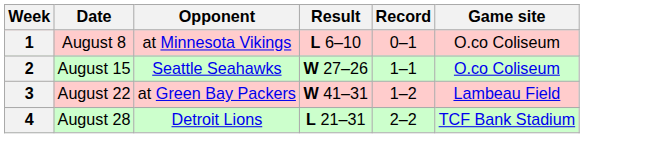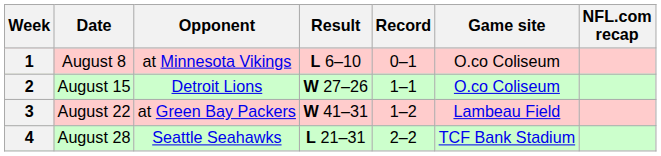+ column: (617, 26)
(217, 68) Seattle Seahawks -> (217, 86) Detroit Lions
(217, 119) Detroit Lions -> (217, 138) Seattle Seahawks
